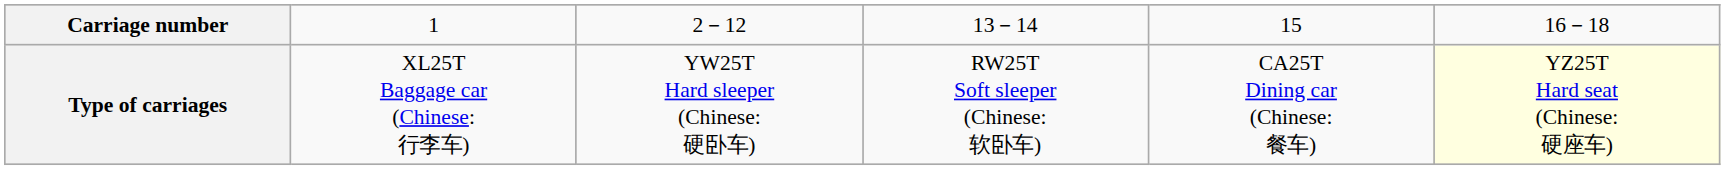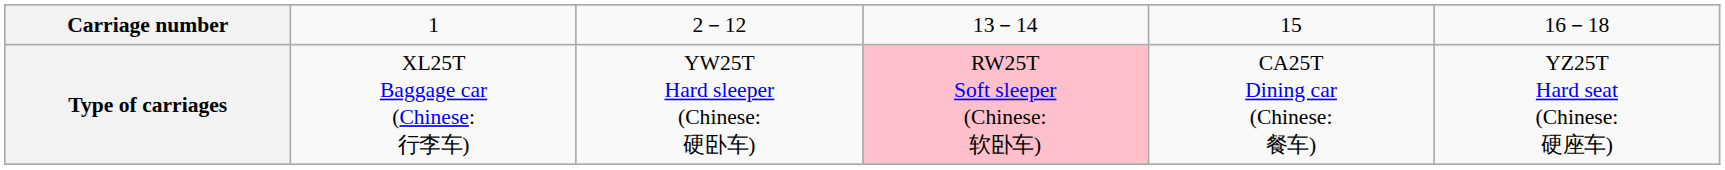(1005, 103) no background -> (1005, 103) pink background
(1577, 103) lightyellow background -> (1577, 103) no background
